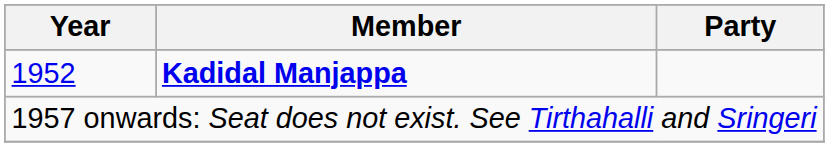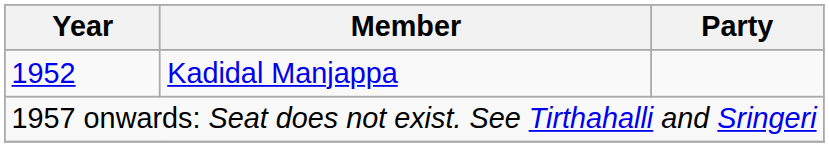(284, 73) bold -> (282, 73) normal
